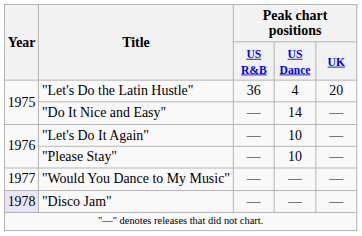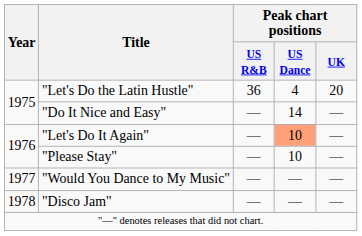(295, 135) no background -> (295, 135) lightsalmon background
(22, 201) lavender background -> (22, 201) no background
